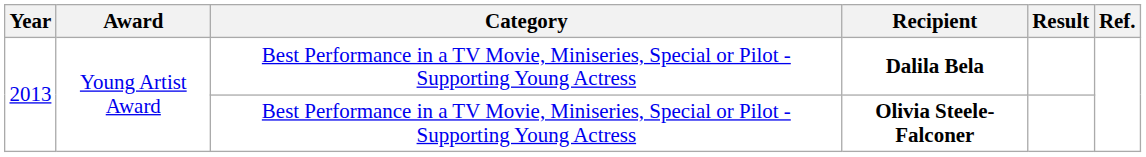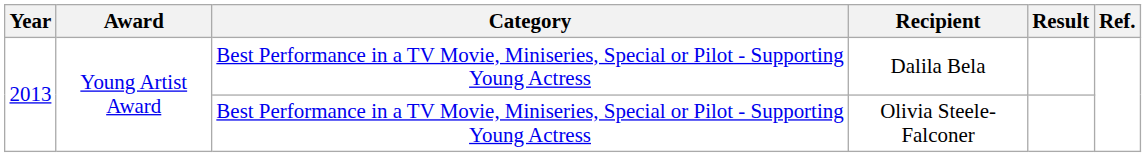(935, 66) bold -> (938, 66) normal
(935, 122) bold -> (938, 122) normal
